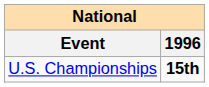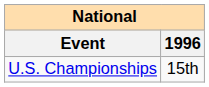(183, 69) bold -> (183, 69) normal
